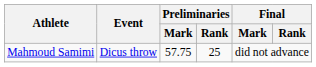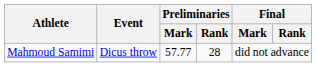(178, 52) 57.75 -> (178, 52) 57.77
(215, 52) 25 -> (215, 52) 28
